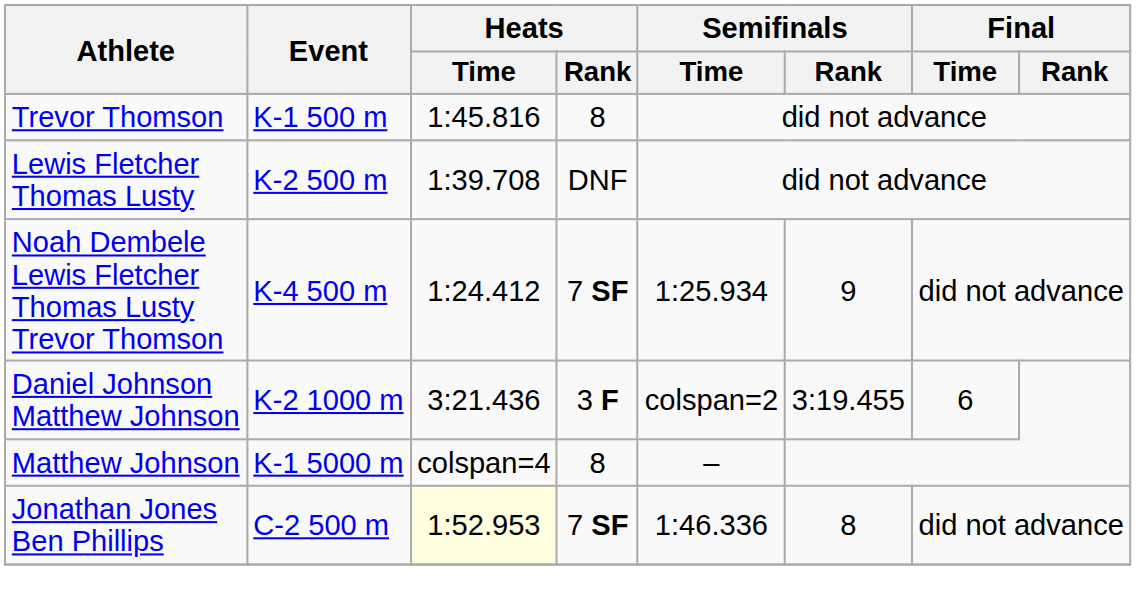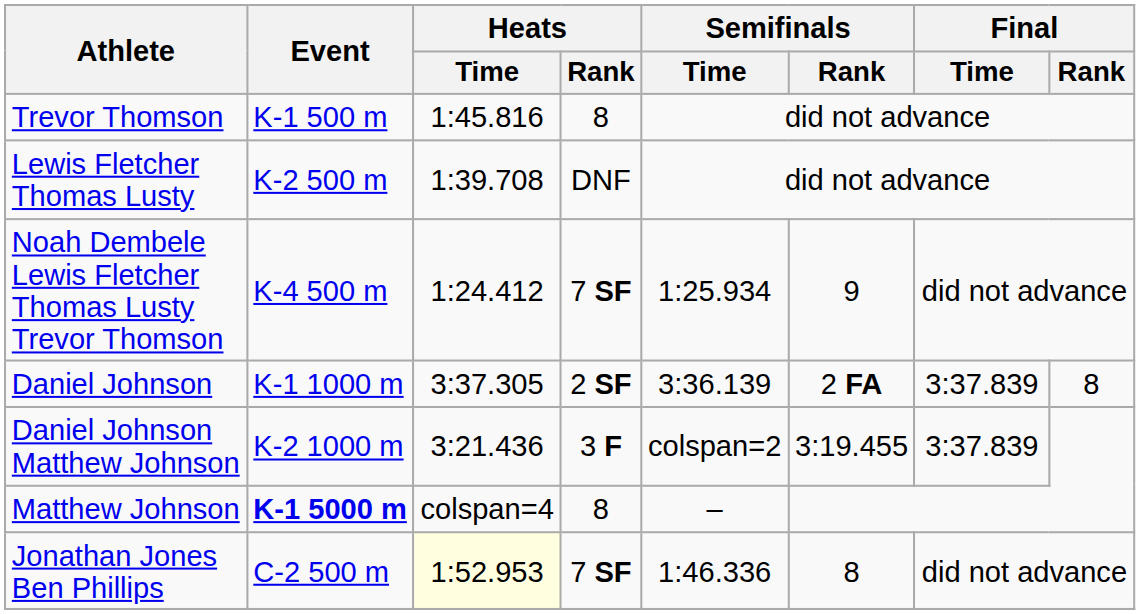+ row: (112, 385)
(965, 401) 6 -> (982, 447) 3:37.839
(328, 463) normal -> (330, 509) bold
